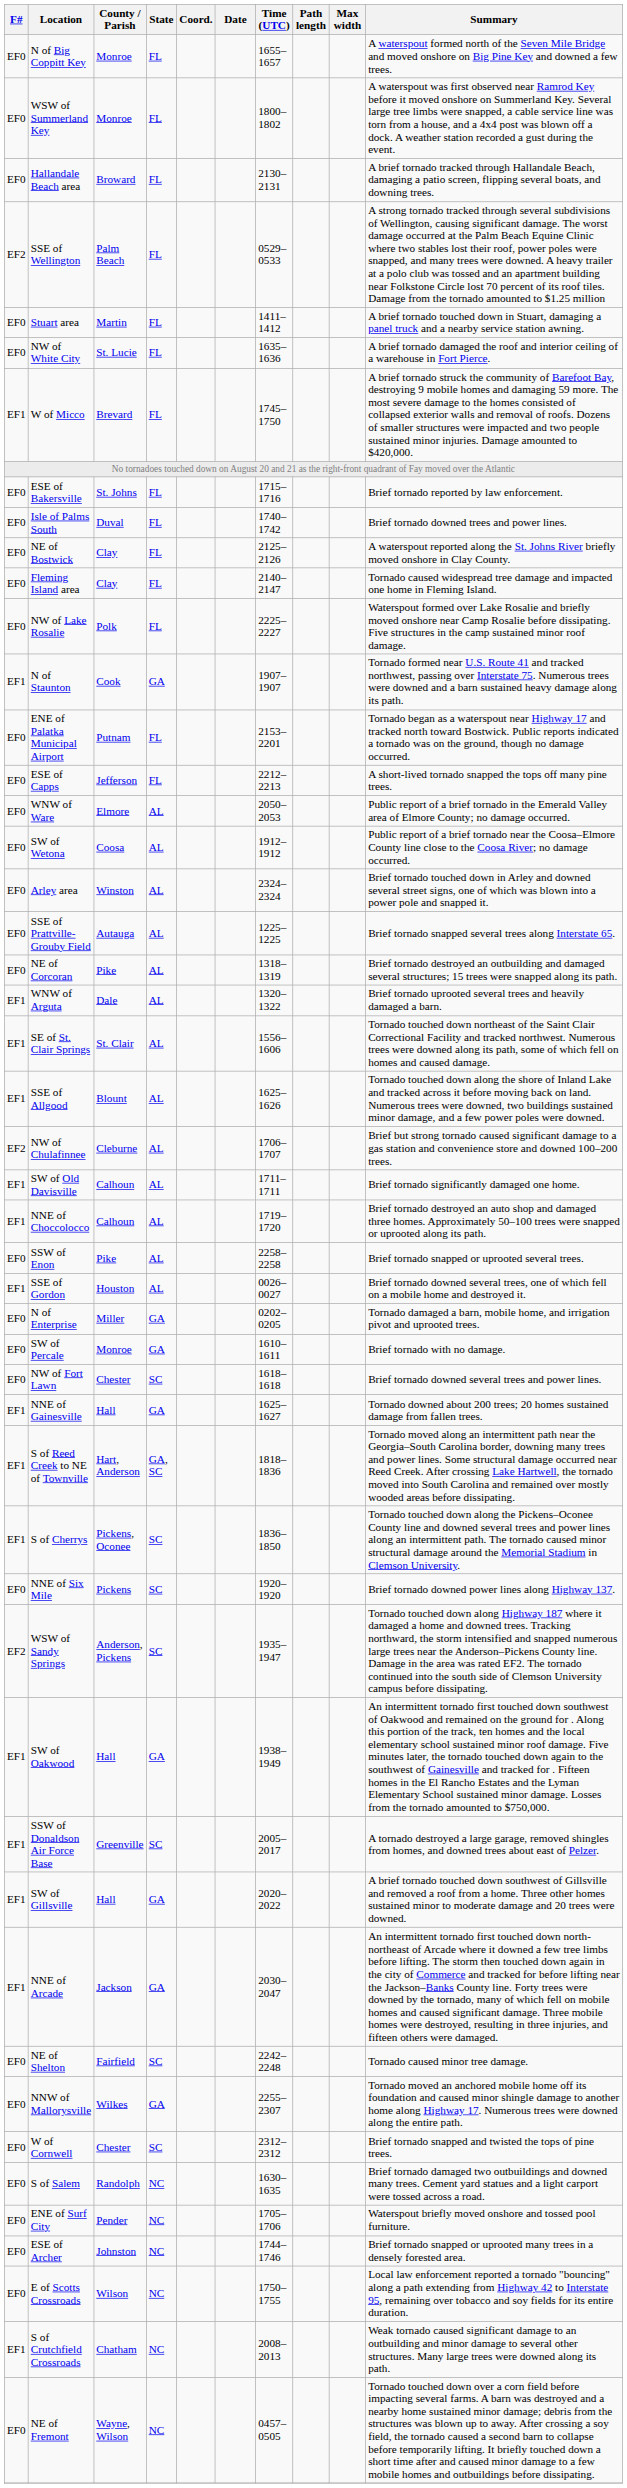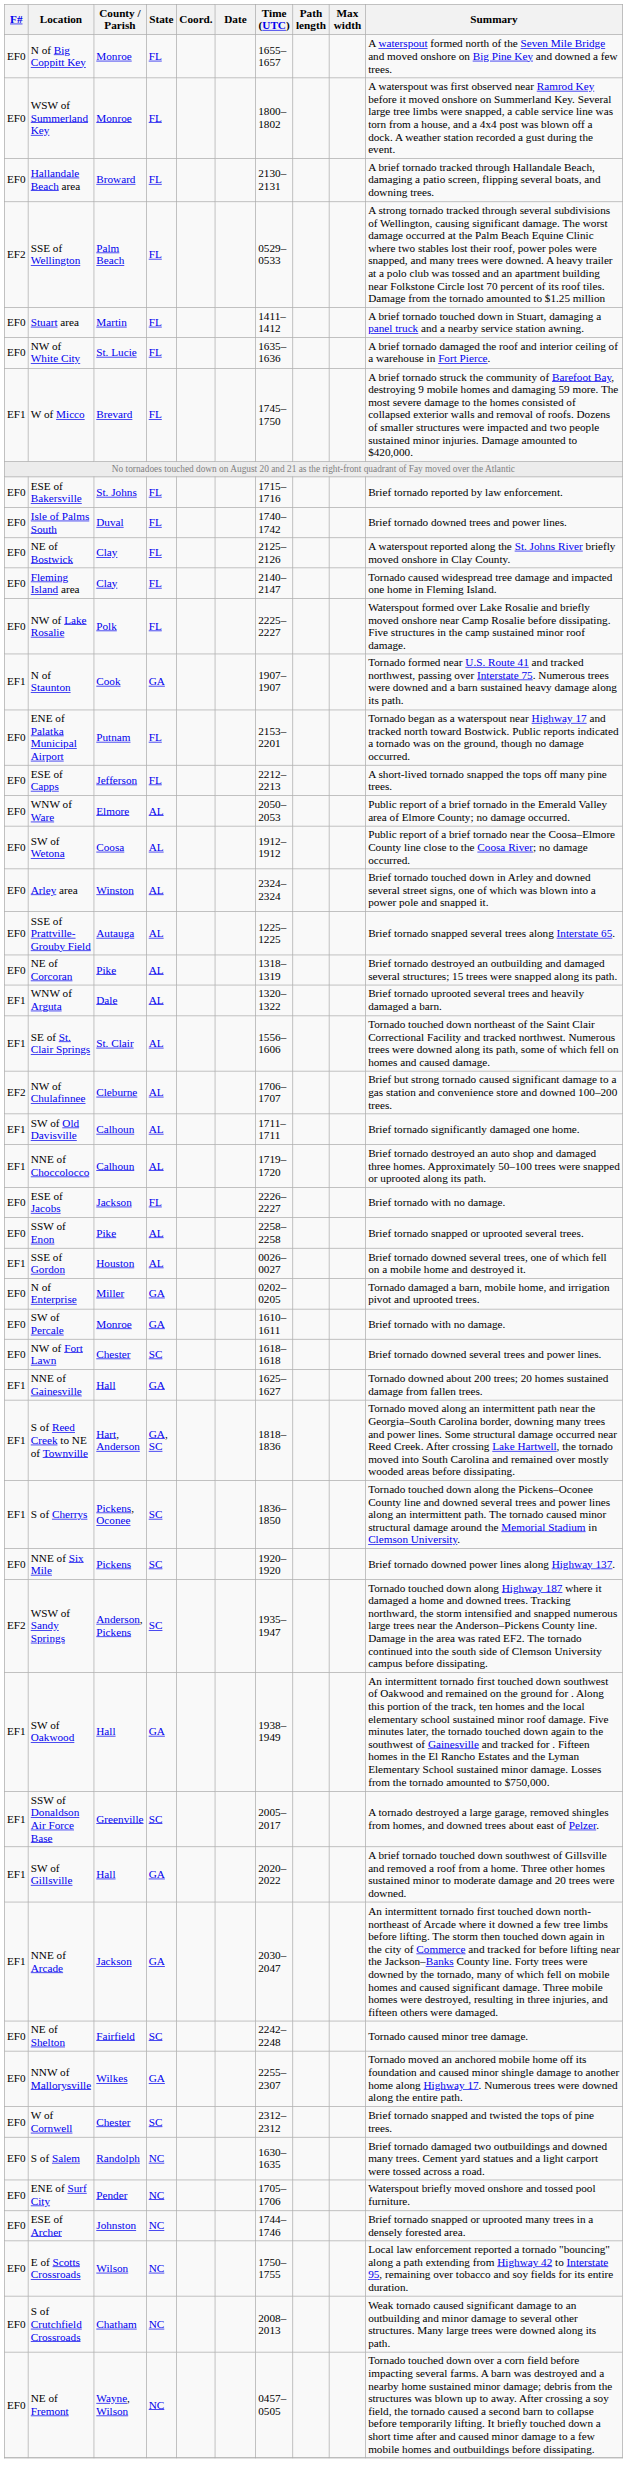- row: (49, 1099)
+ row: (47, 1202)
(16, 2349) EF1 -> (16, 2324) EF0
